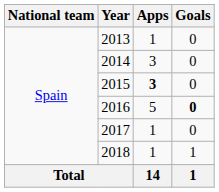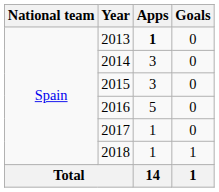(153, 38) normal -> (153, 38) bold
(153, 84) bold -> (153, 84) normal
(193, 107) bold -> (193, 107) normal
